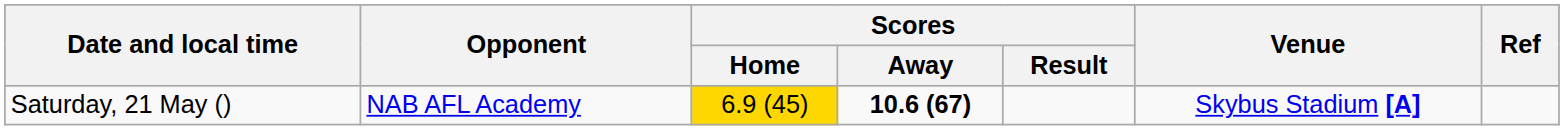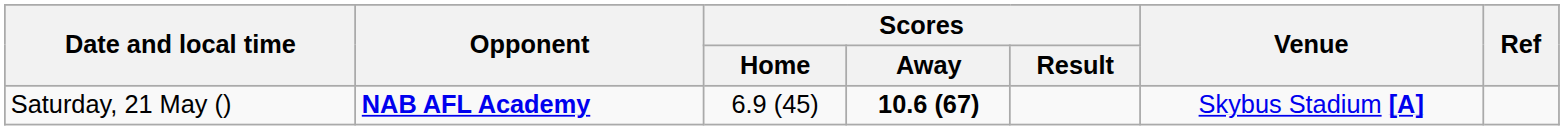(474, 105) normal -> (476, 105) bold
(765, 105) gold background -> (775, 105) no background
